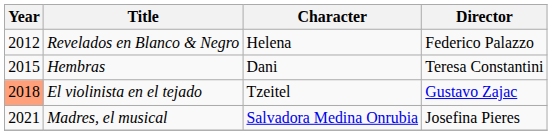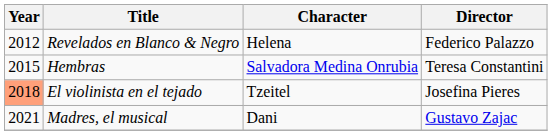(262, 67) Dani -> (332, 67) Salvadora Medina Onrubia
(471, 92) Gustavo Zajac -> (473, 92) Josefina Pieres
(332, 117) Salvadora Medina Onrubia -> (262, 117) Dani
(473, 117) Josefina Pieres -> (471, 117) Gustavo Zajac
